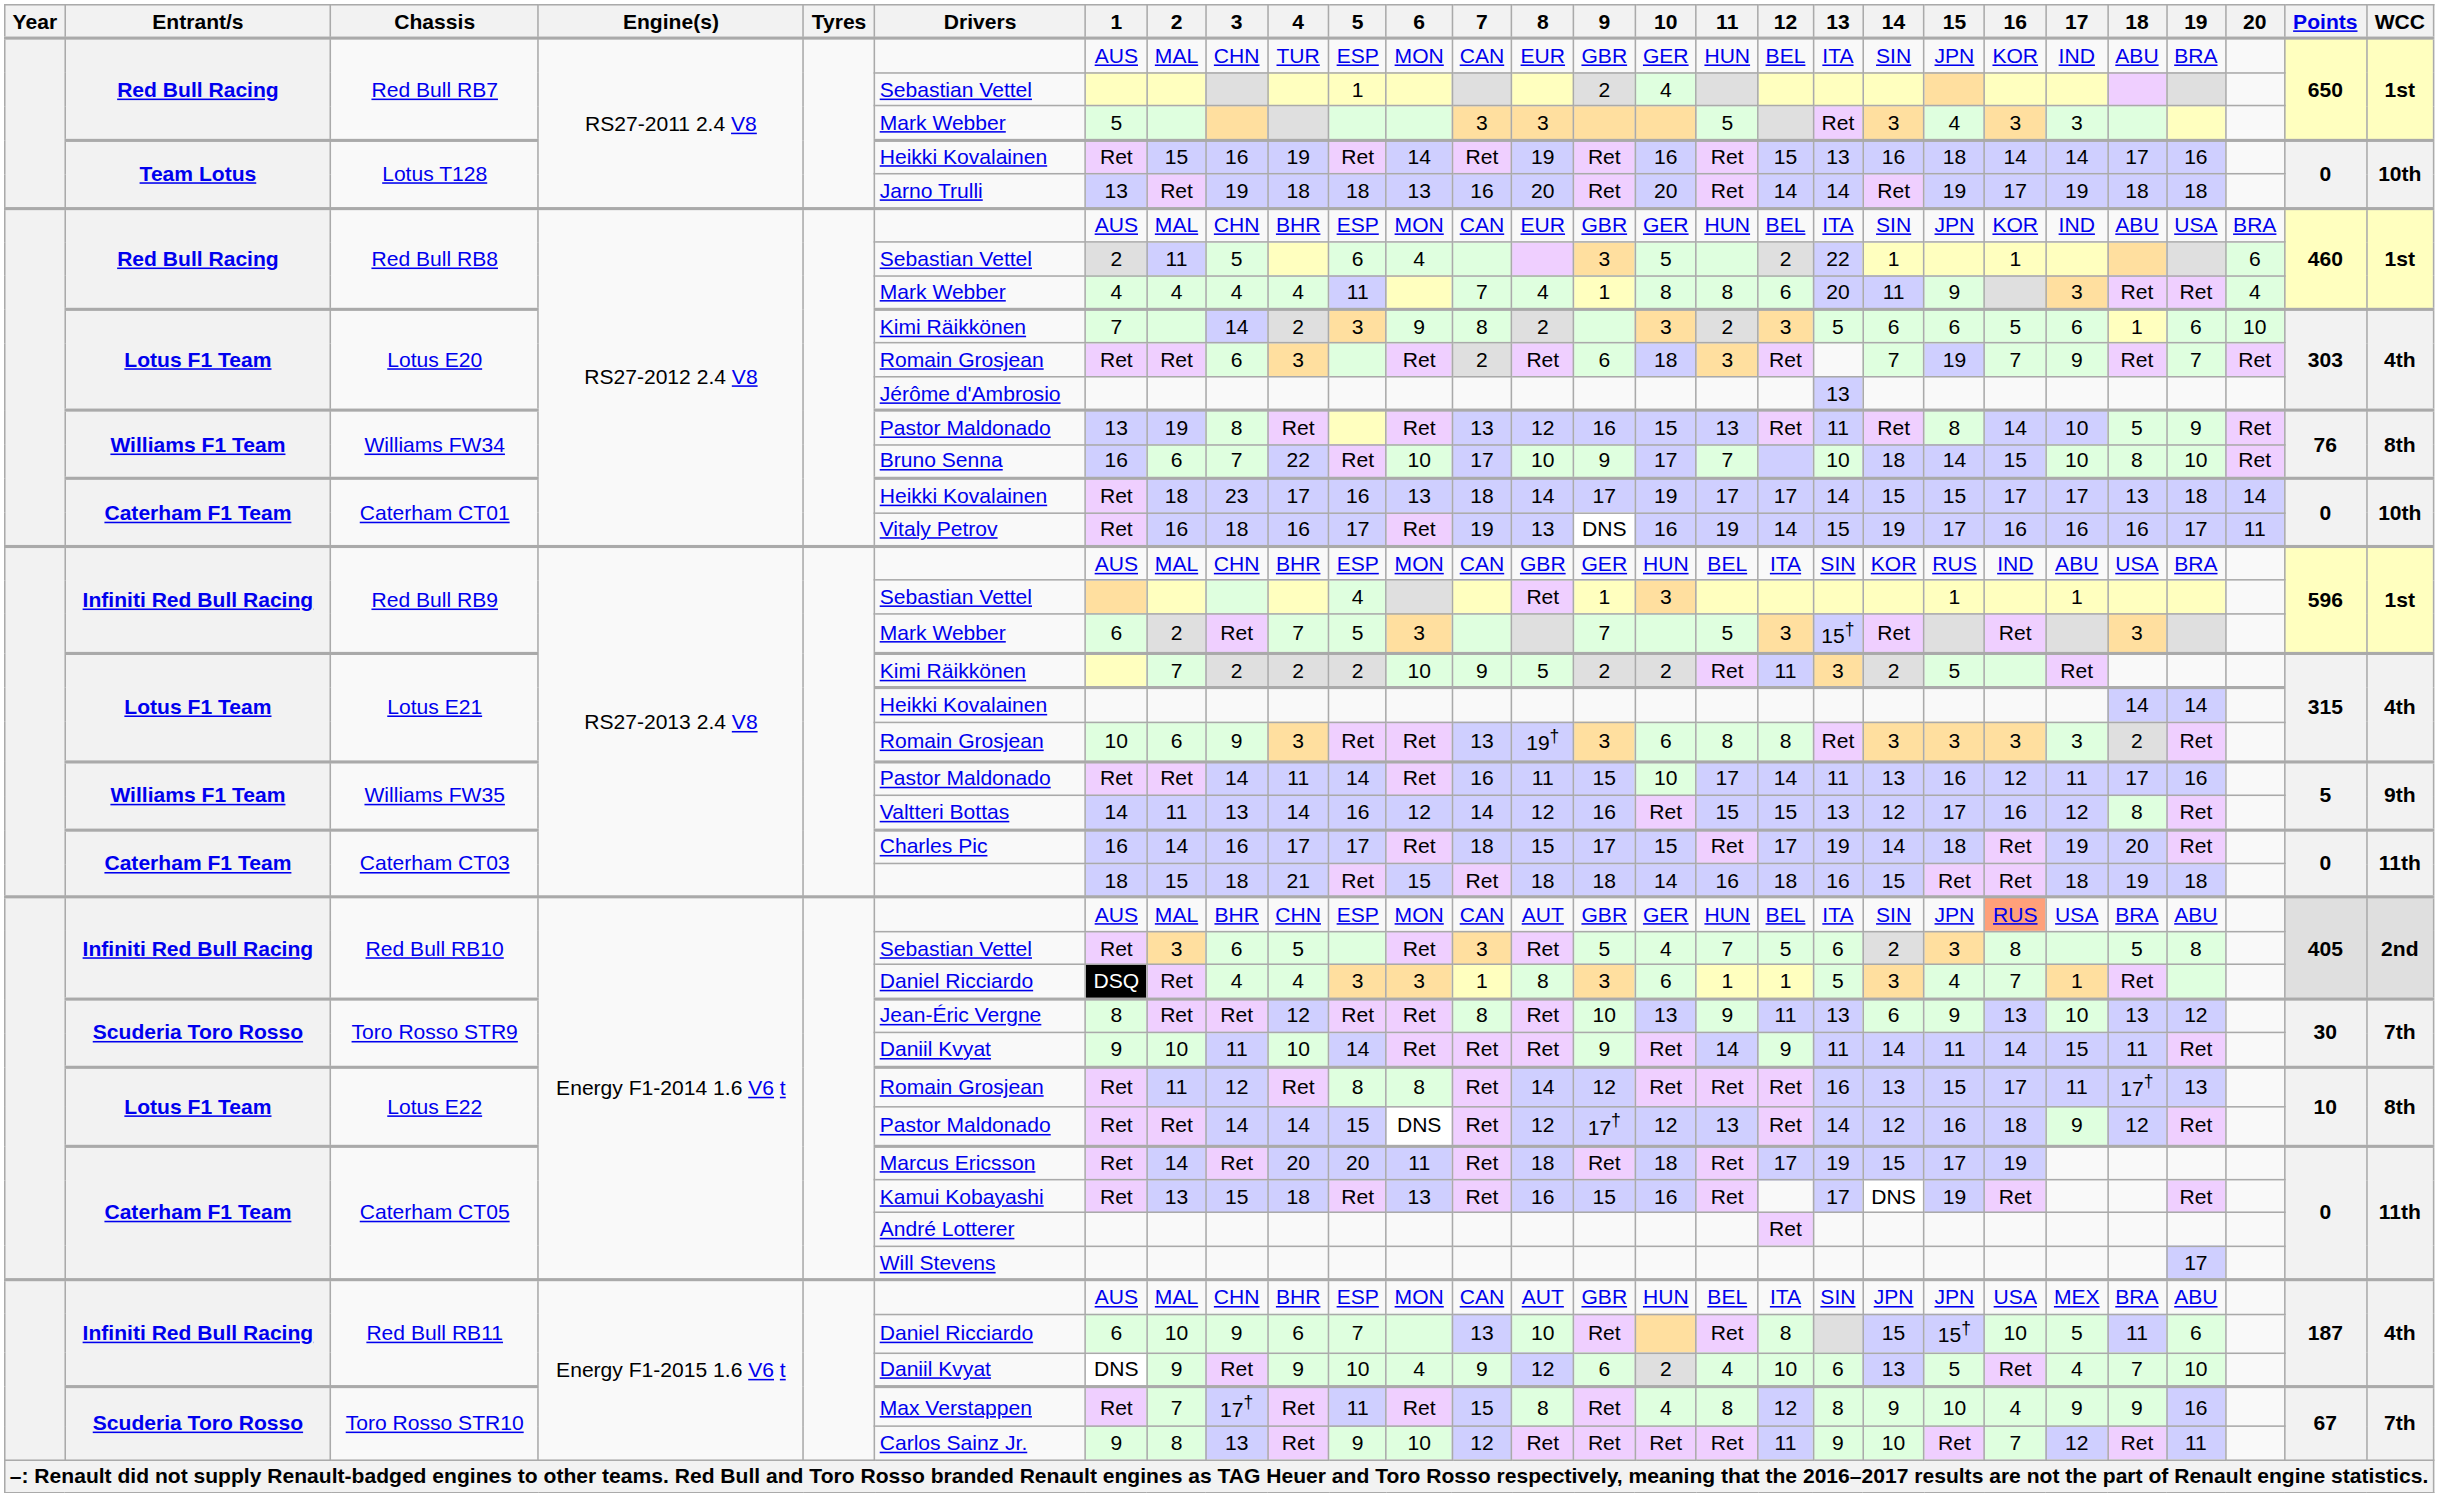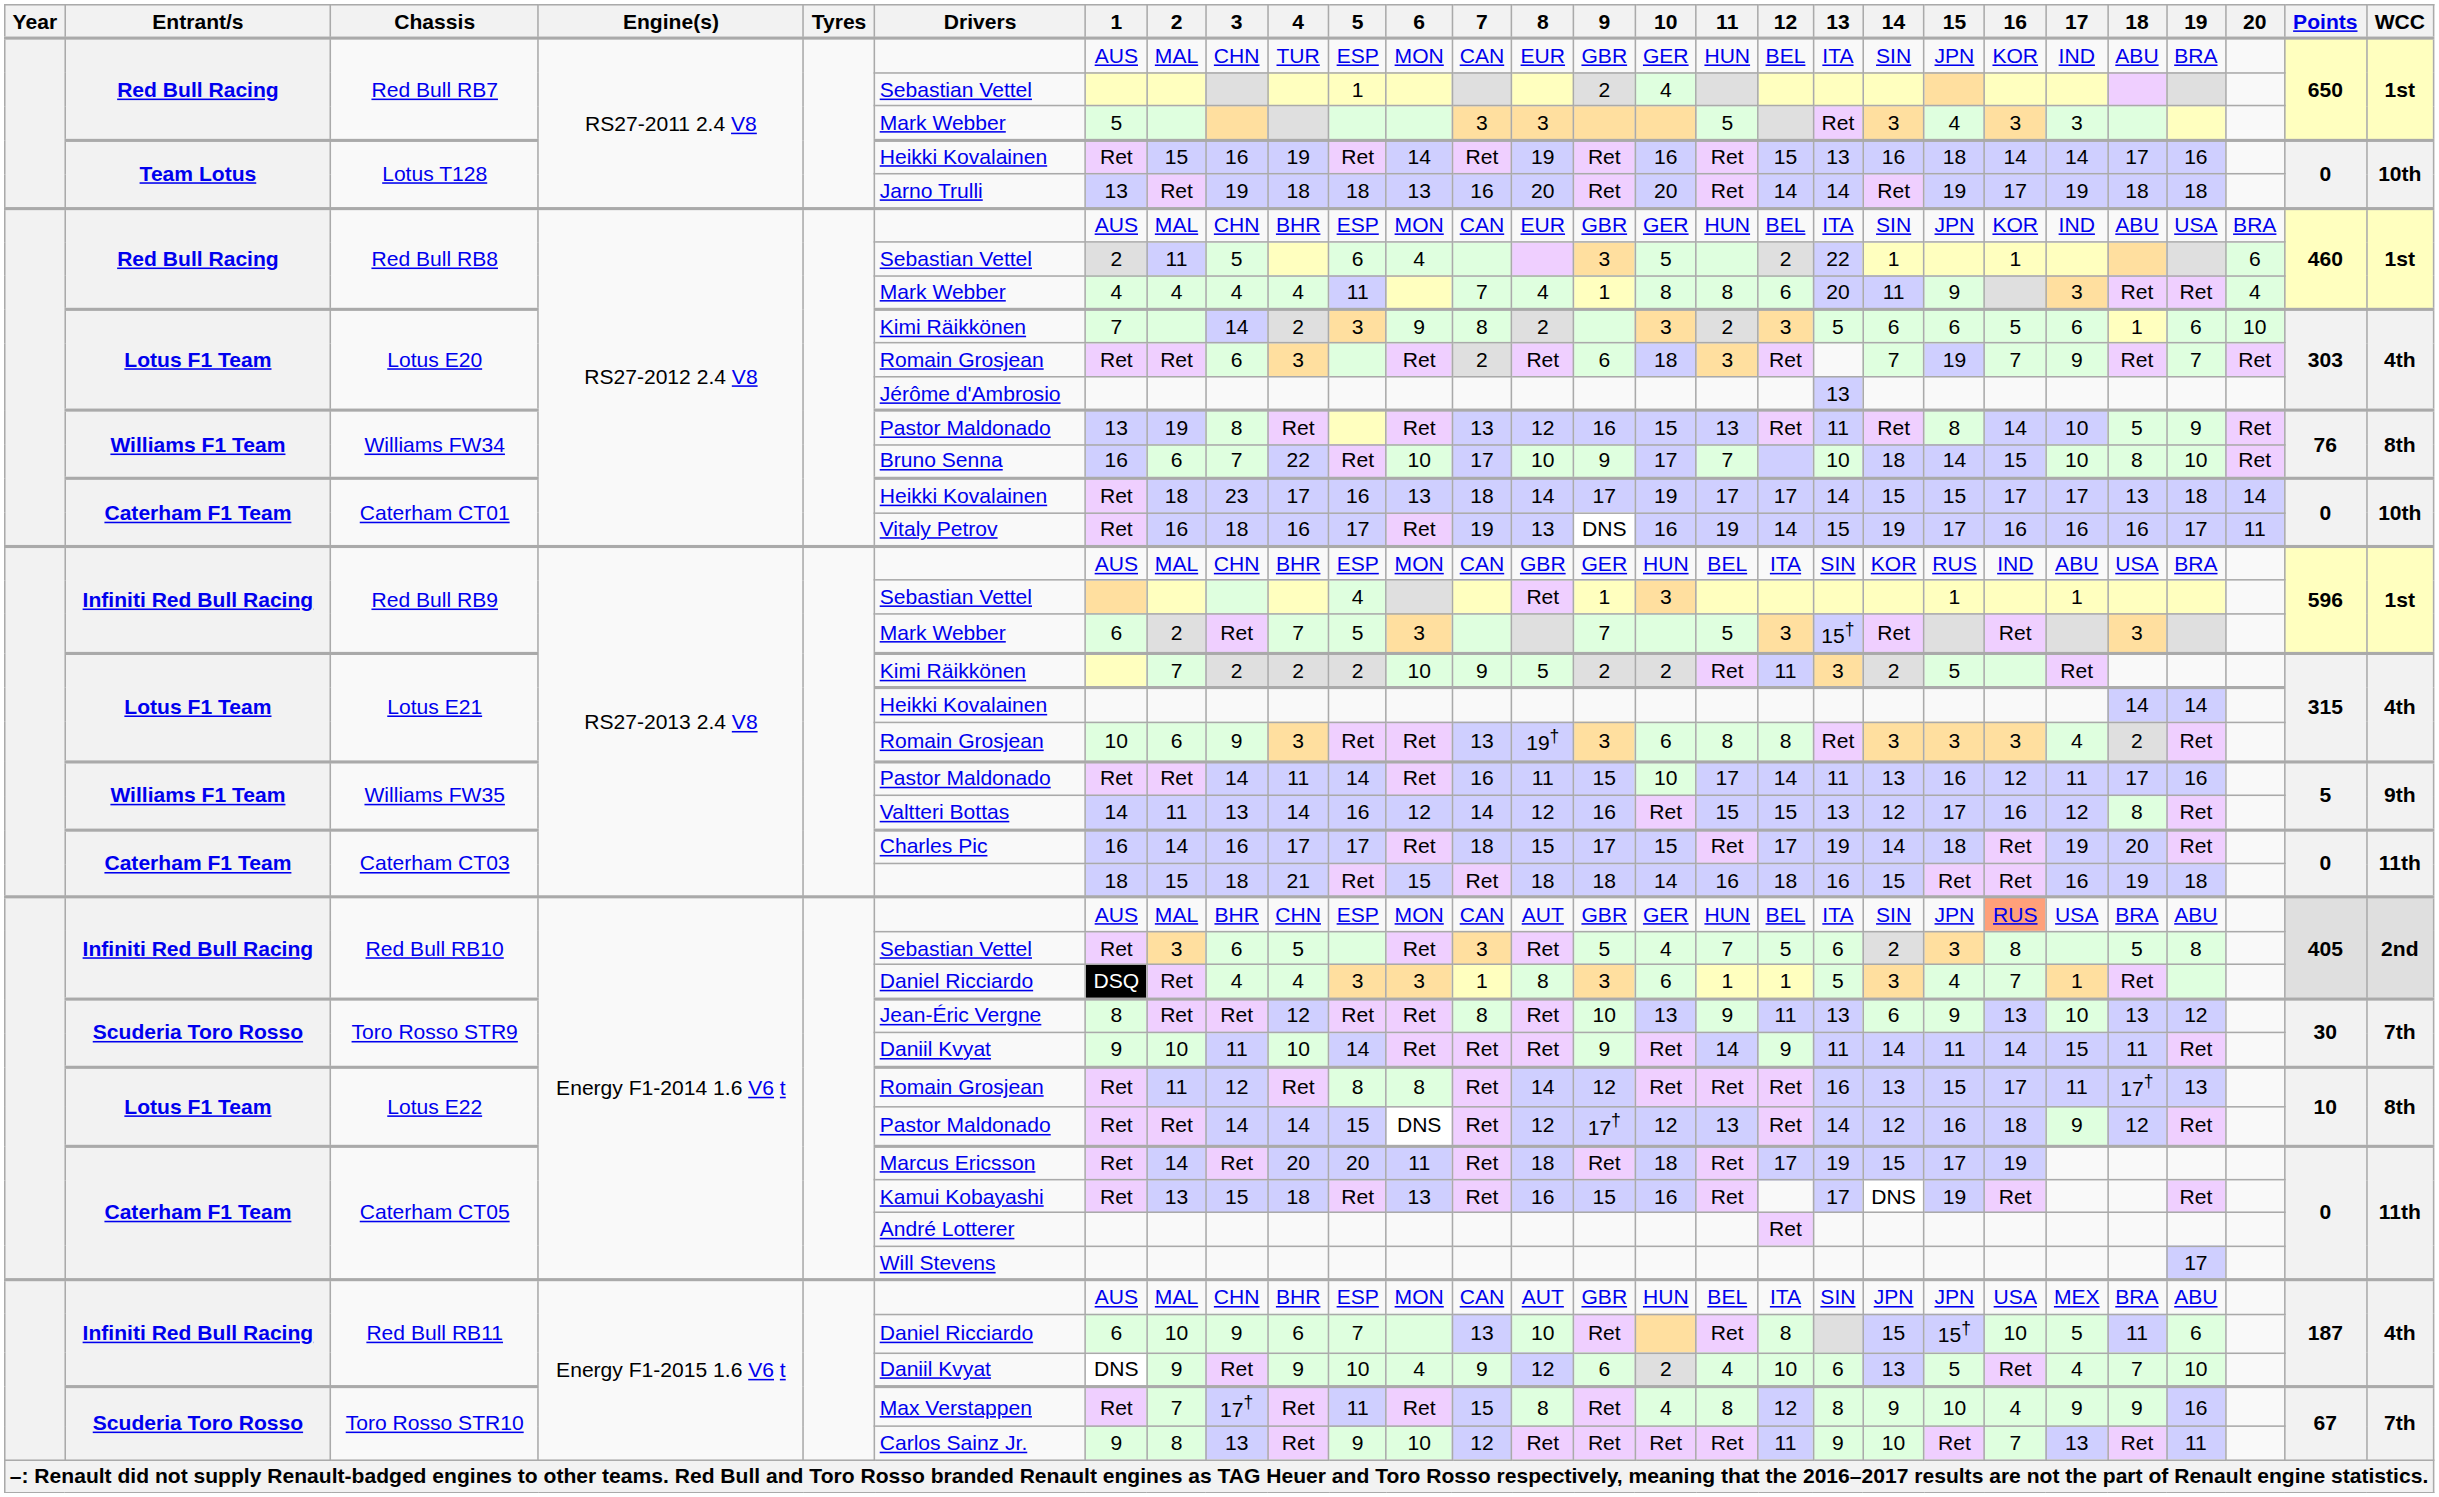(2077, 741) 3 -> (2077, 741) 4
(2077, 880) 18 -> (2077, 880) 16
(2077, 1443) 12 -> (2077, 1443) 13
